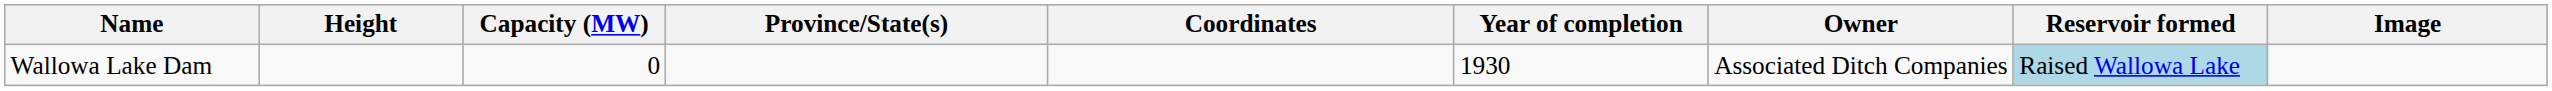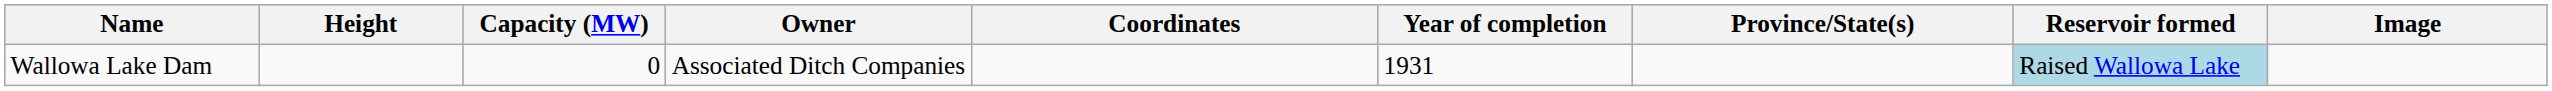columns swapped: (857, 24) <-> (1861, 24)
(1485, 64) 1930 -> (1409, 64) 1931
